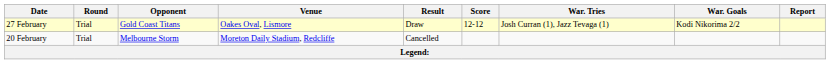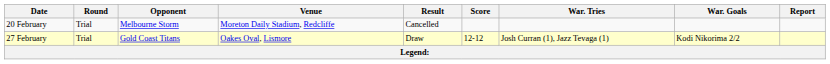rows swapped: (27, 38) <-> (27, 24)
